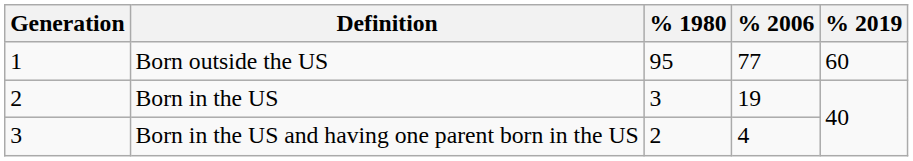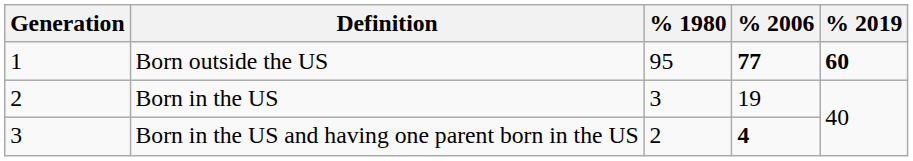(749, 60) normal -> (749, 60) bold
(837, 60) normal -> (837, 60) bold
(743, 135) normal -> (743, 135) bold
